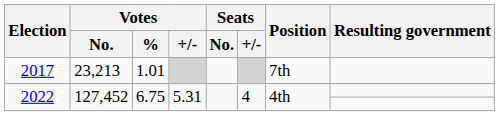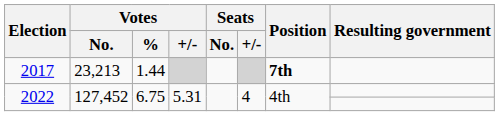(151, 70) 1.01 -> (151, 70) 1.44
(280, 70) normal -> (281, 70) bold
